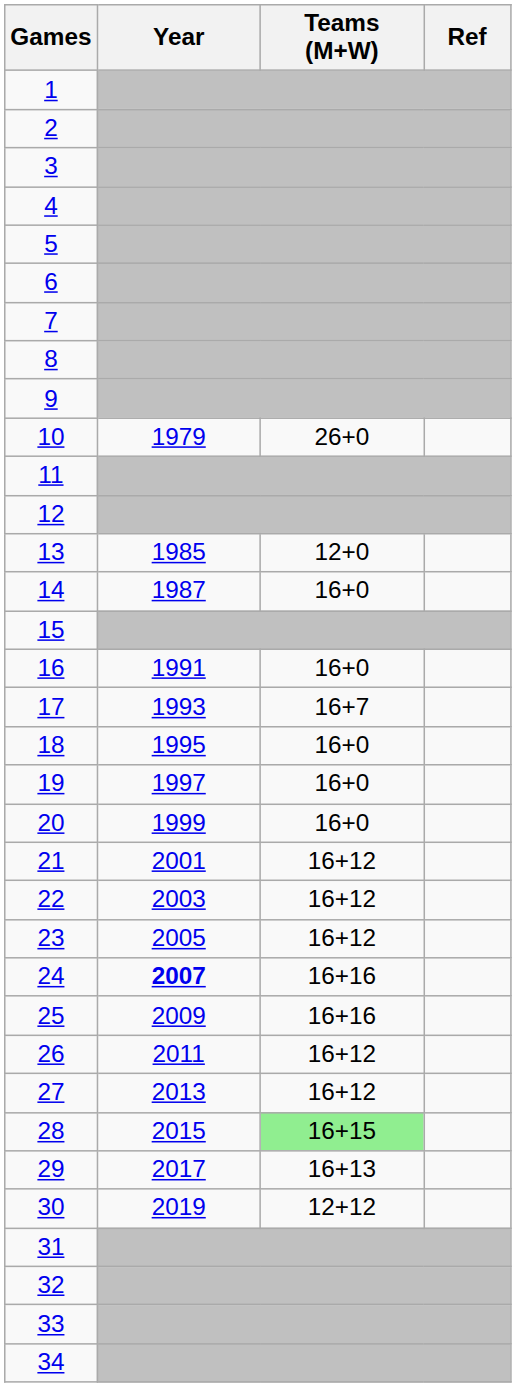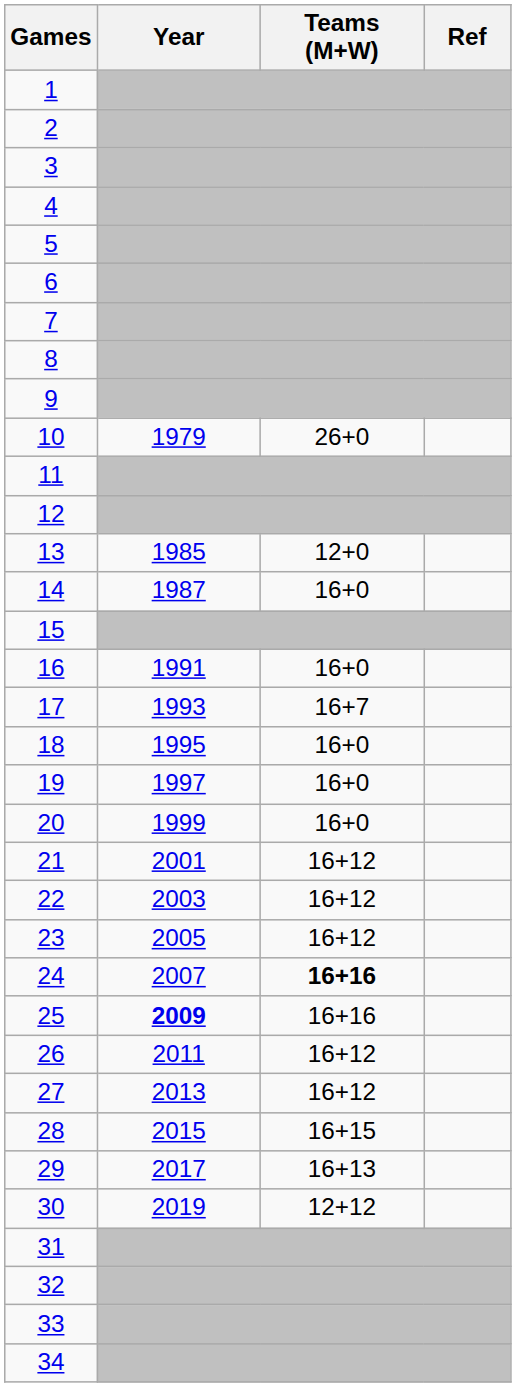(179, 976) bold -> (179, 976) normal
(342, 976) normal -> (342, 976) bold
(179, 1015) normal -> (179, 1015) bold
(342, 1131) lightgreen background -> (342, 1131) no background
